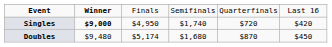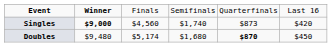(145, 23) $4,950 -> (145, 23) $4,560
(249, 23) $720 -> (249, 23) $873
(249, 35) normal -> (249, 35) bold
